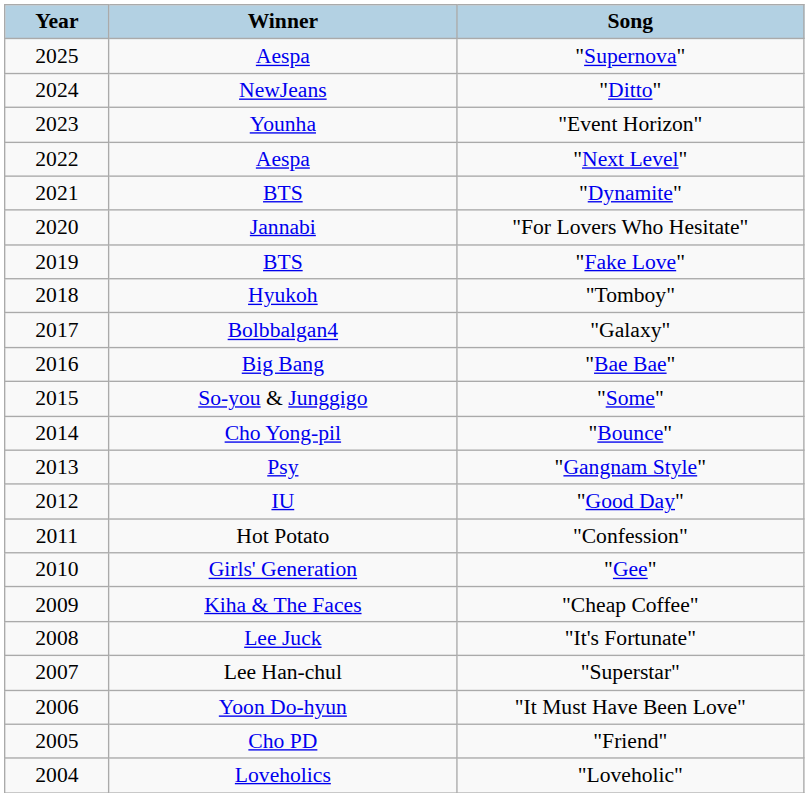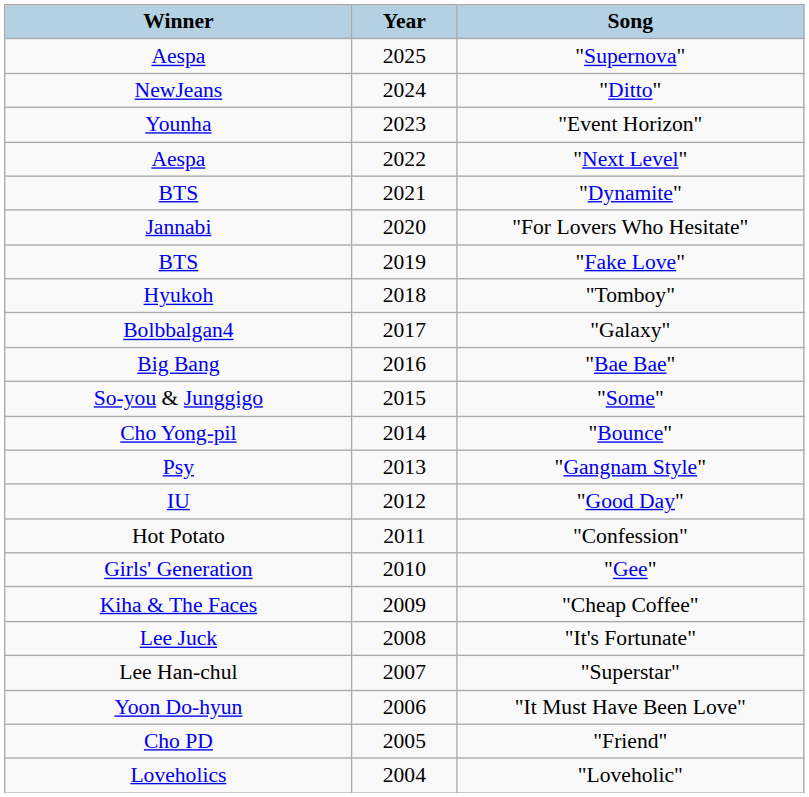columns swapped: (57, 21) <-> (283, 21)
